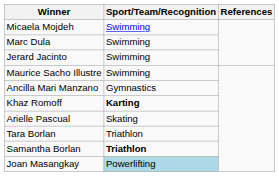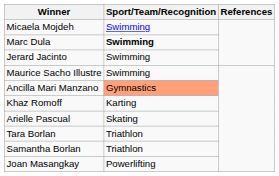(128, 42) normal -> (130, 42) bold
(131, 88) no background -> (131, 88) lightsalmon background
(123, 103) bold -> (121, 103) normal
(126, 149) bold -> (124, 149) normal
(131, 164) lightblue background -> (131, 164) no background
